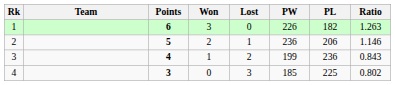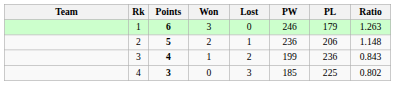columns swapped: (14, 12) <-> (86, 12)
(290, 27) 226 -> (290, 27) 246
(330, 27) 182 -> (330, 27) 179
(370, 42) 1.146 -> (370, 42) 1.148
